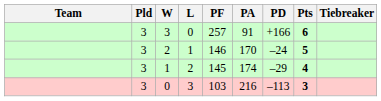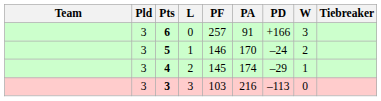columns swapped: (167, 13) <-> (305, 13)
